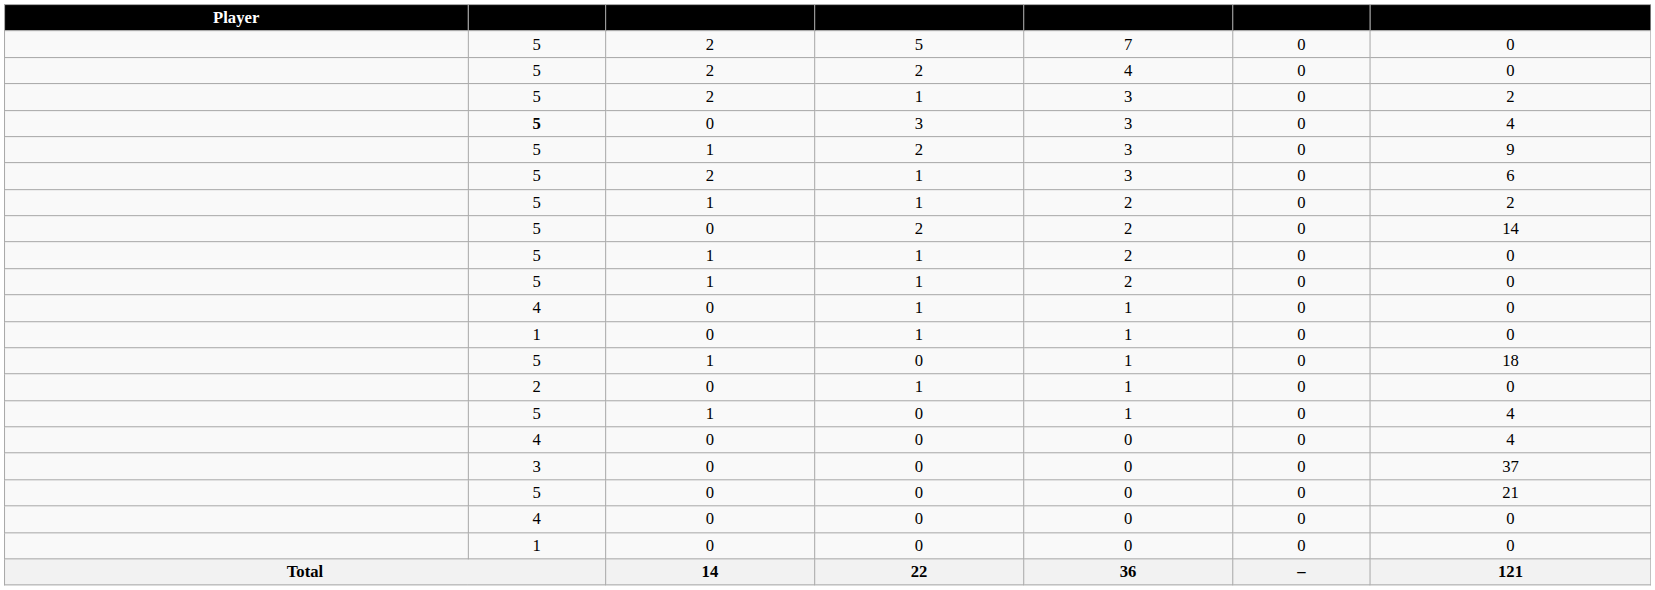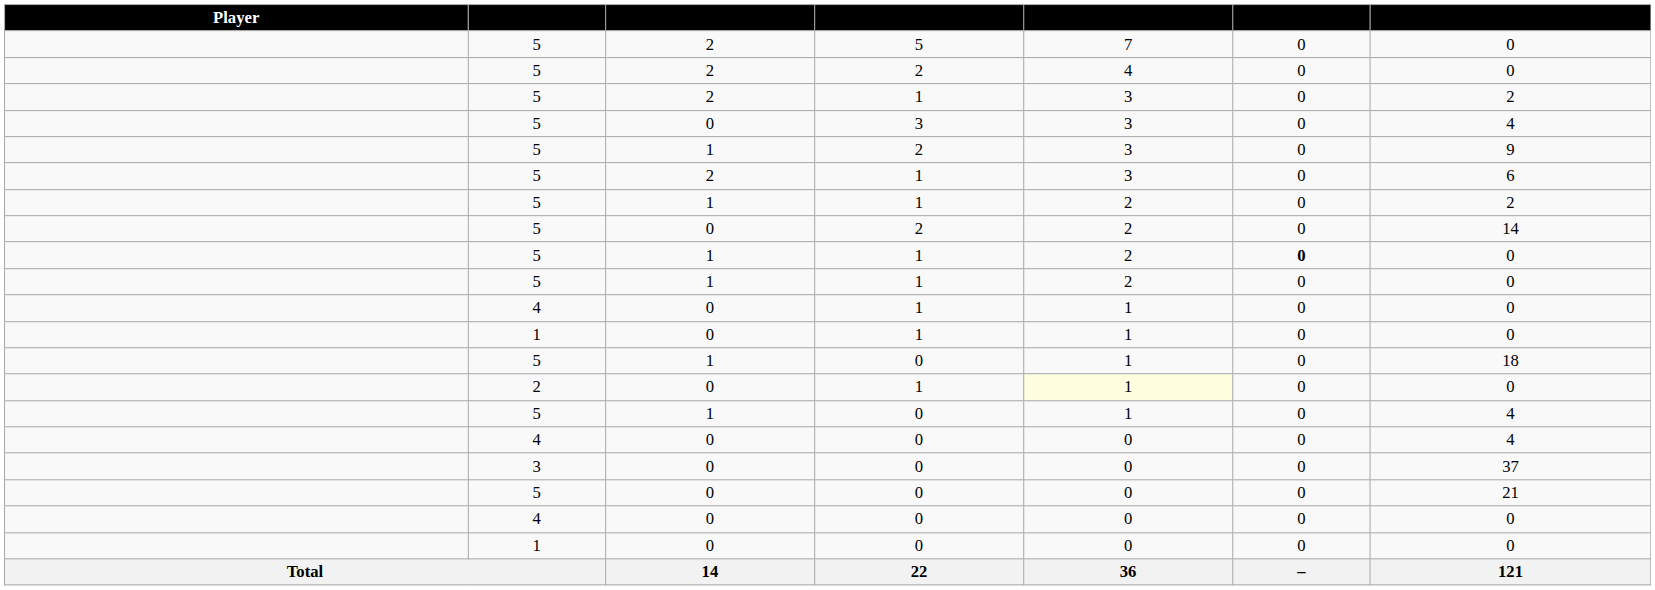(537, 123) bold -> (537, 123) normal
(1301, 255) normal -> (1301, 255) bold
(1128, 387) no background -> (1128, 387) lightyellow background
